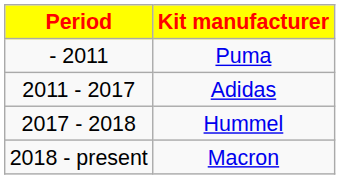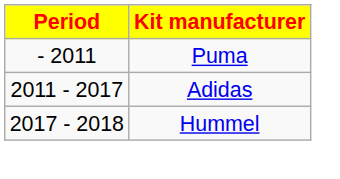- row: (243, 158)
